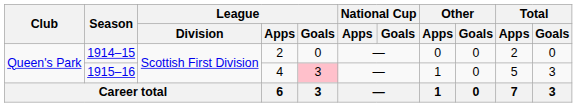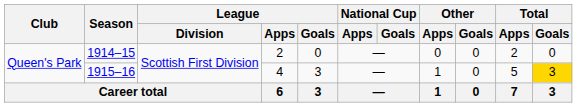(318, 72) pink background -> (318, 72) no background
(552, 72) no background -> (552, 72) gold background
